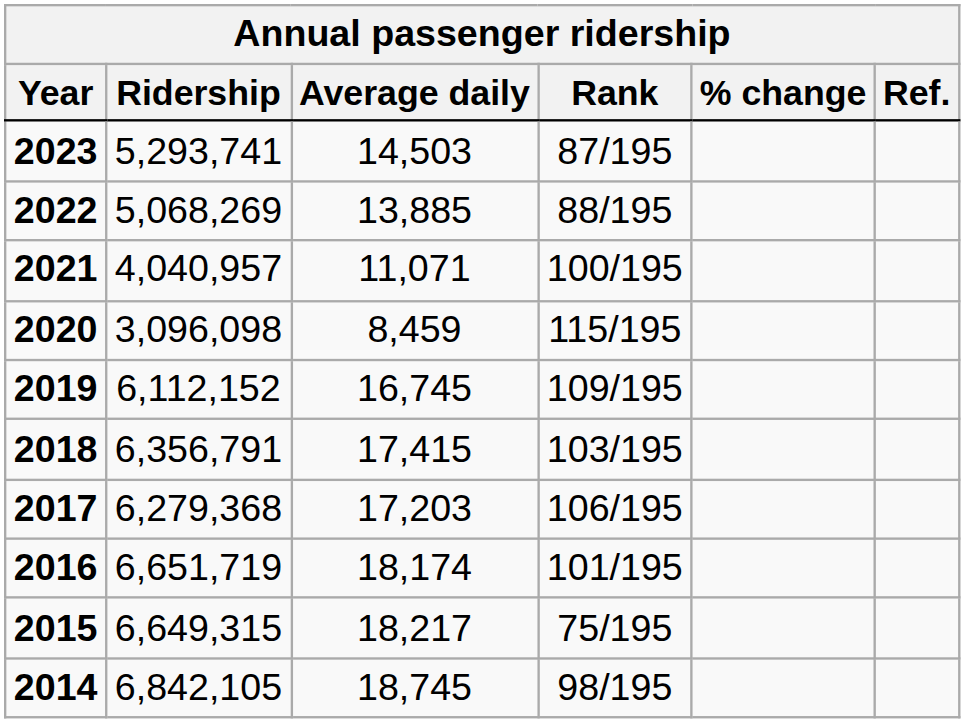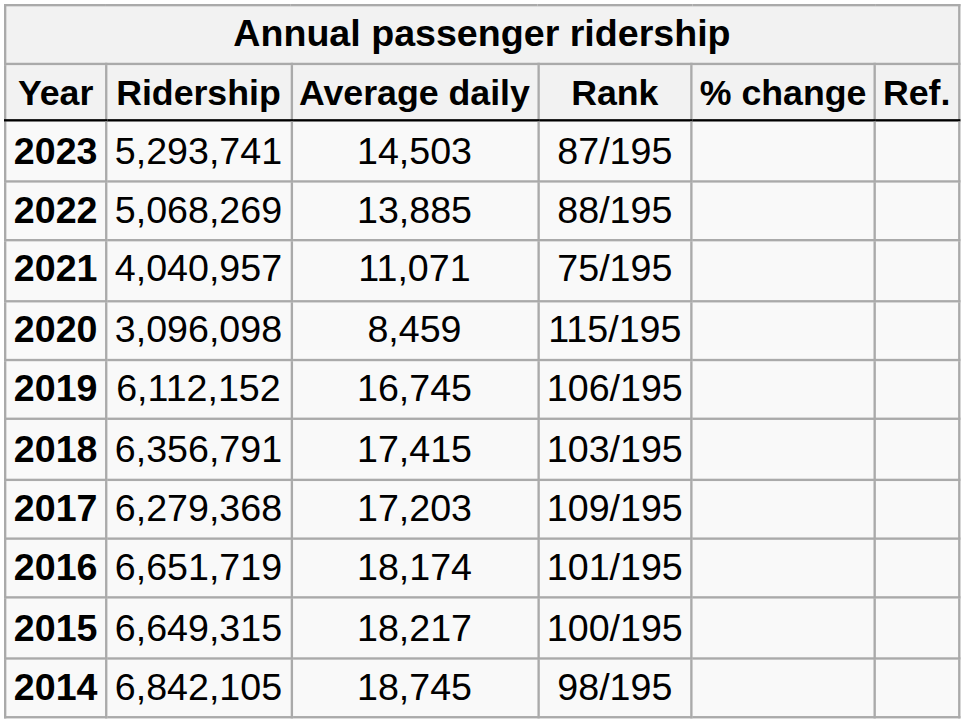(615, 269) 100/195 -> (615, 269) 75/195
(615, 389) 109/195 -> (615, 389) 106/195
(615, 508) 106/195 -> (615, 508) 109/195
(615, 627) 75/195 -> (615, 627) 100/195
